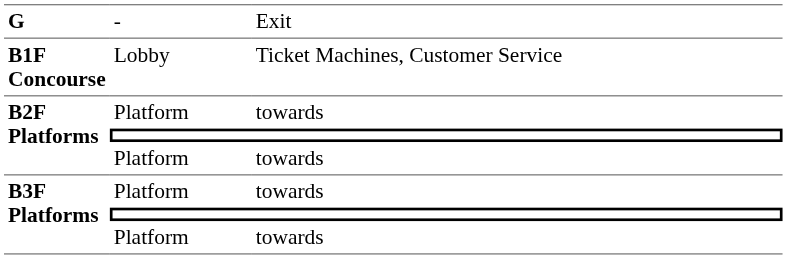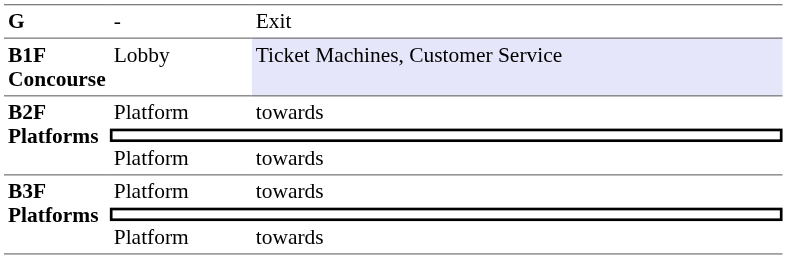(409, 54) no background -> (409, 54) lavender background
